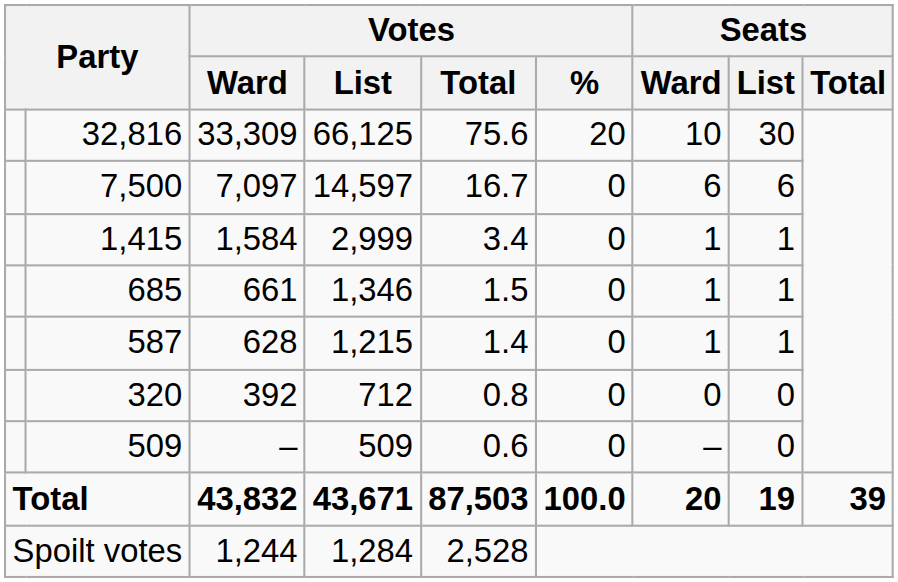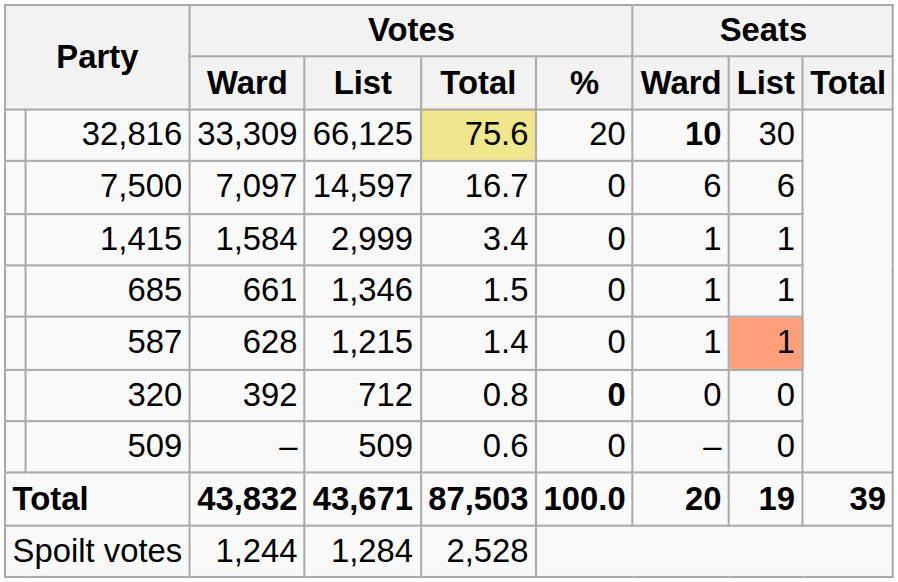(497, 134) no background -> (497, 134) khaki background
(703, 134) normal -> (703, 134) bold
(786, 342) no background -> (786, 342) lightsalmon background
(617, 394) normal -> (617, 394) bold
